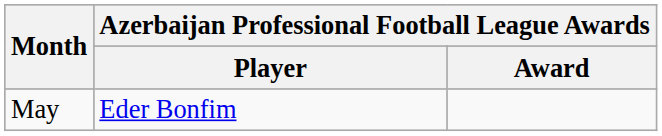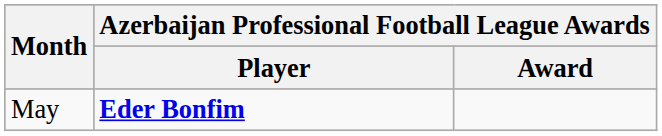(168, 109) normal -> (172, 109) bold
